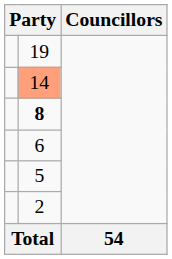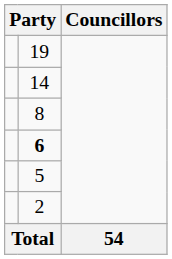(39, 82) lightsalmon background -> (39, 82) no background
(39, 113) bold -> (39, 113) normal
(39, 144) normal -> (39, 144) bold
